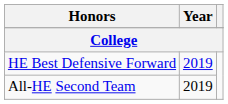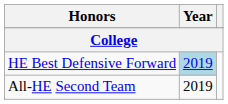(198, 63) no background -> (198, 63) lightblue background
